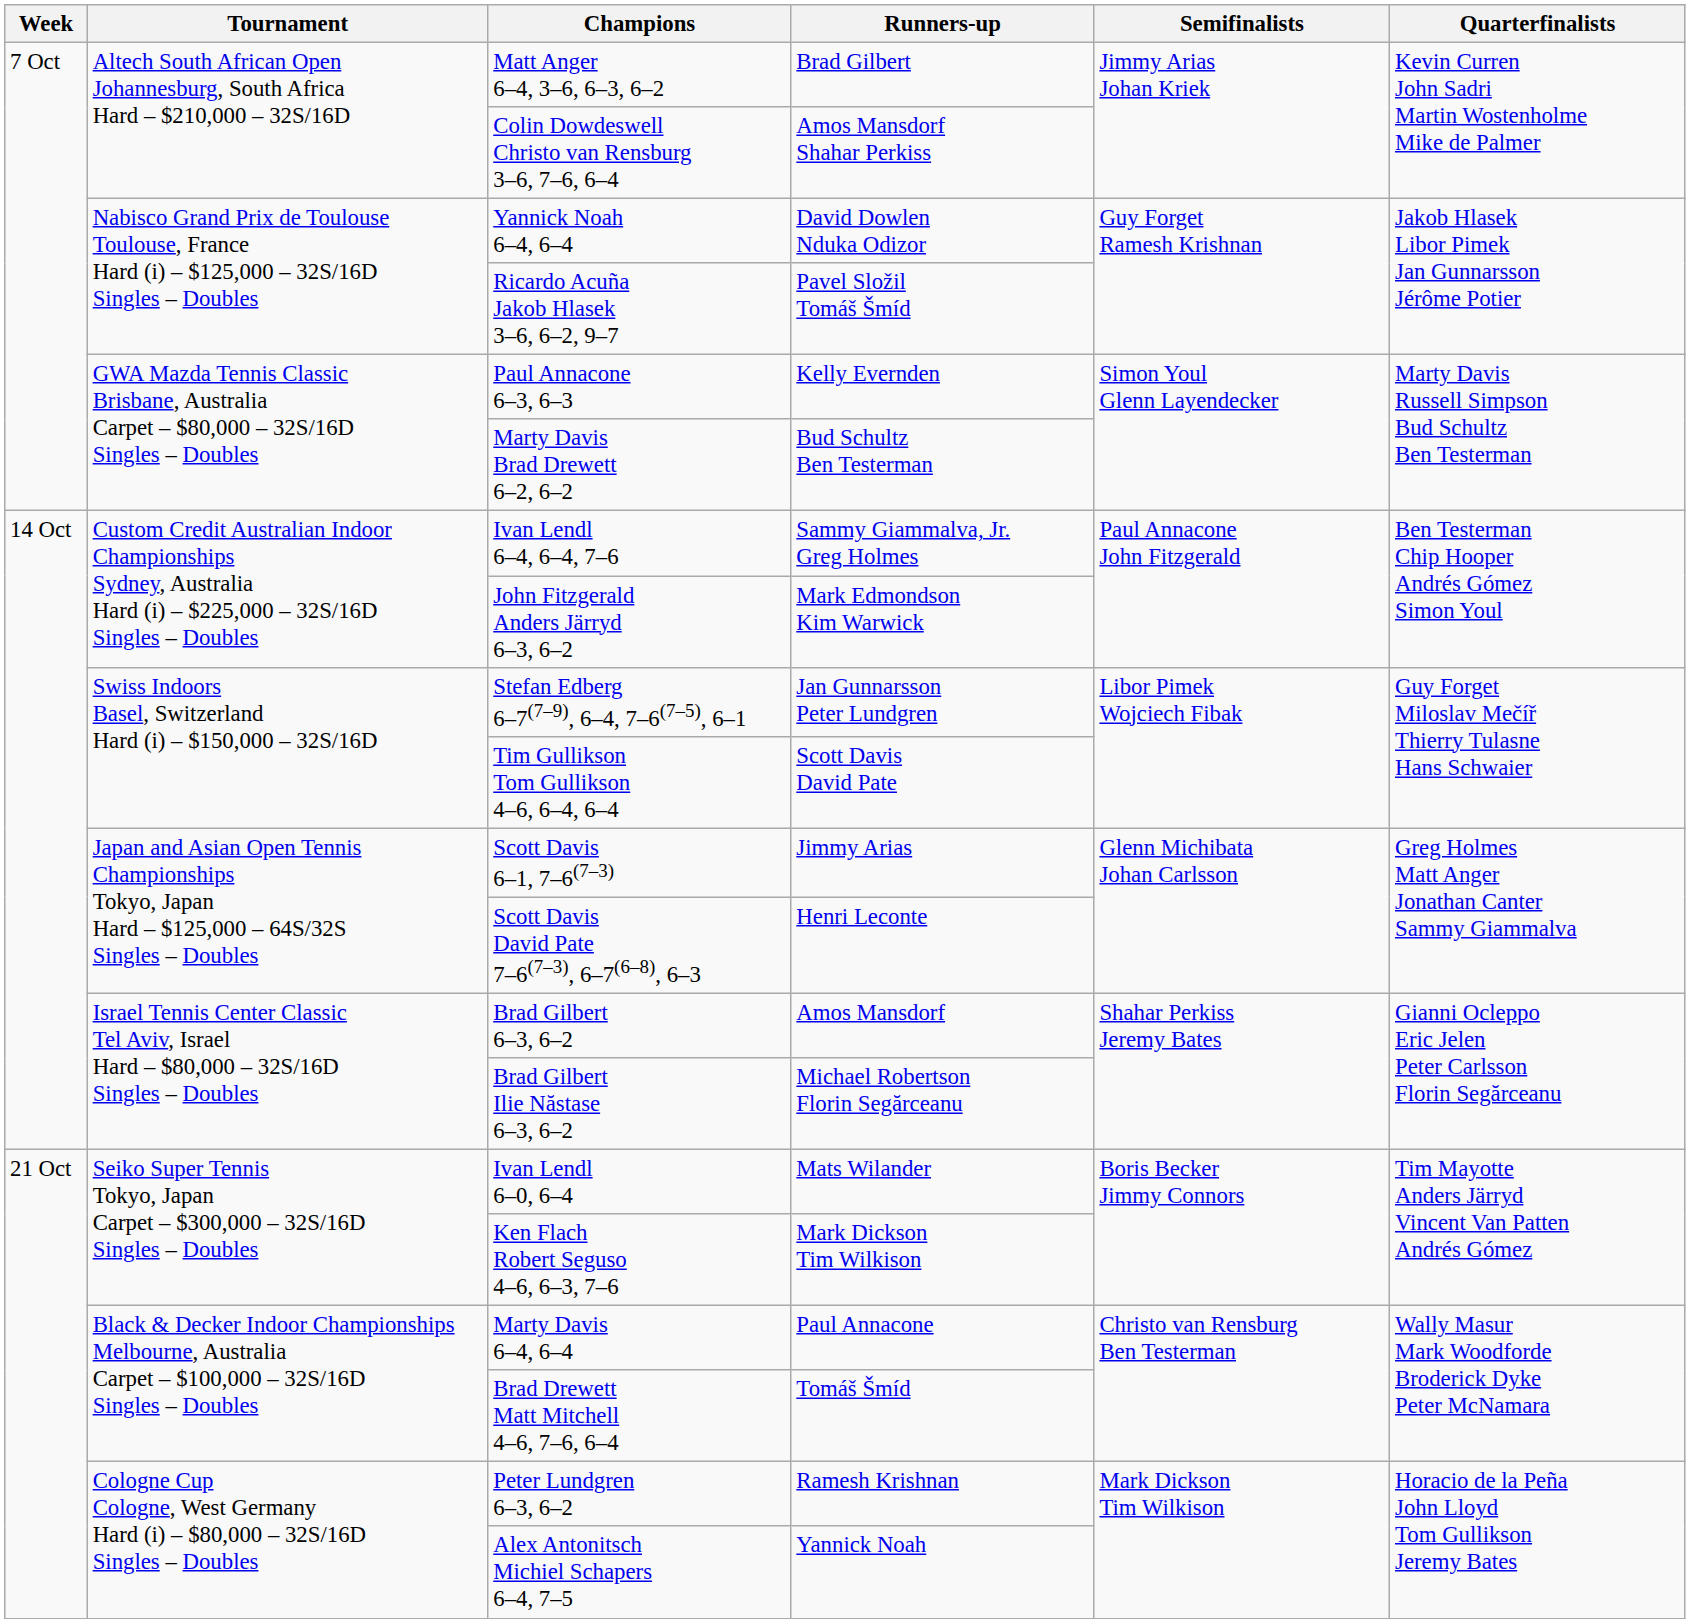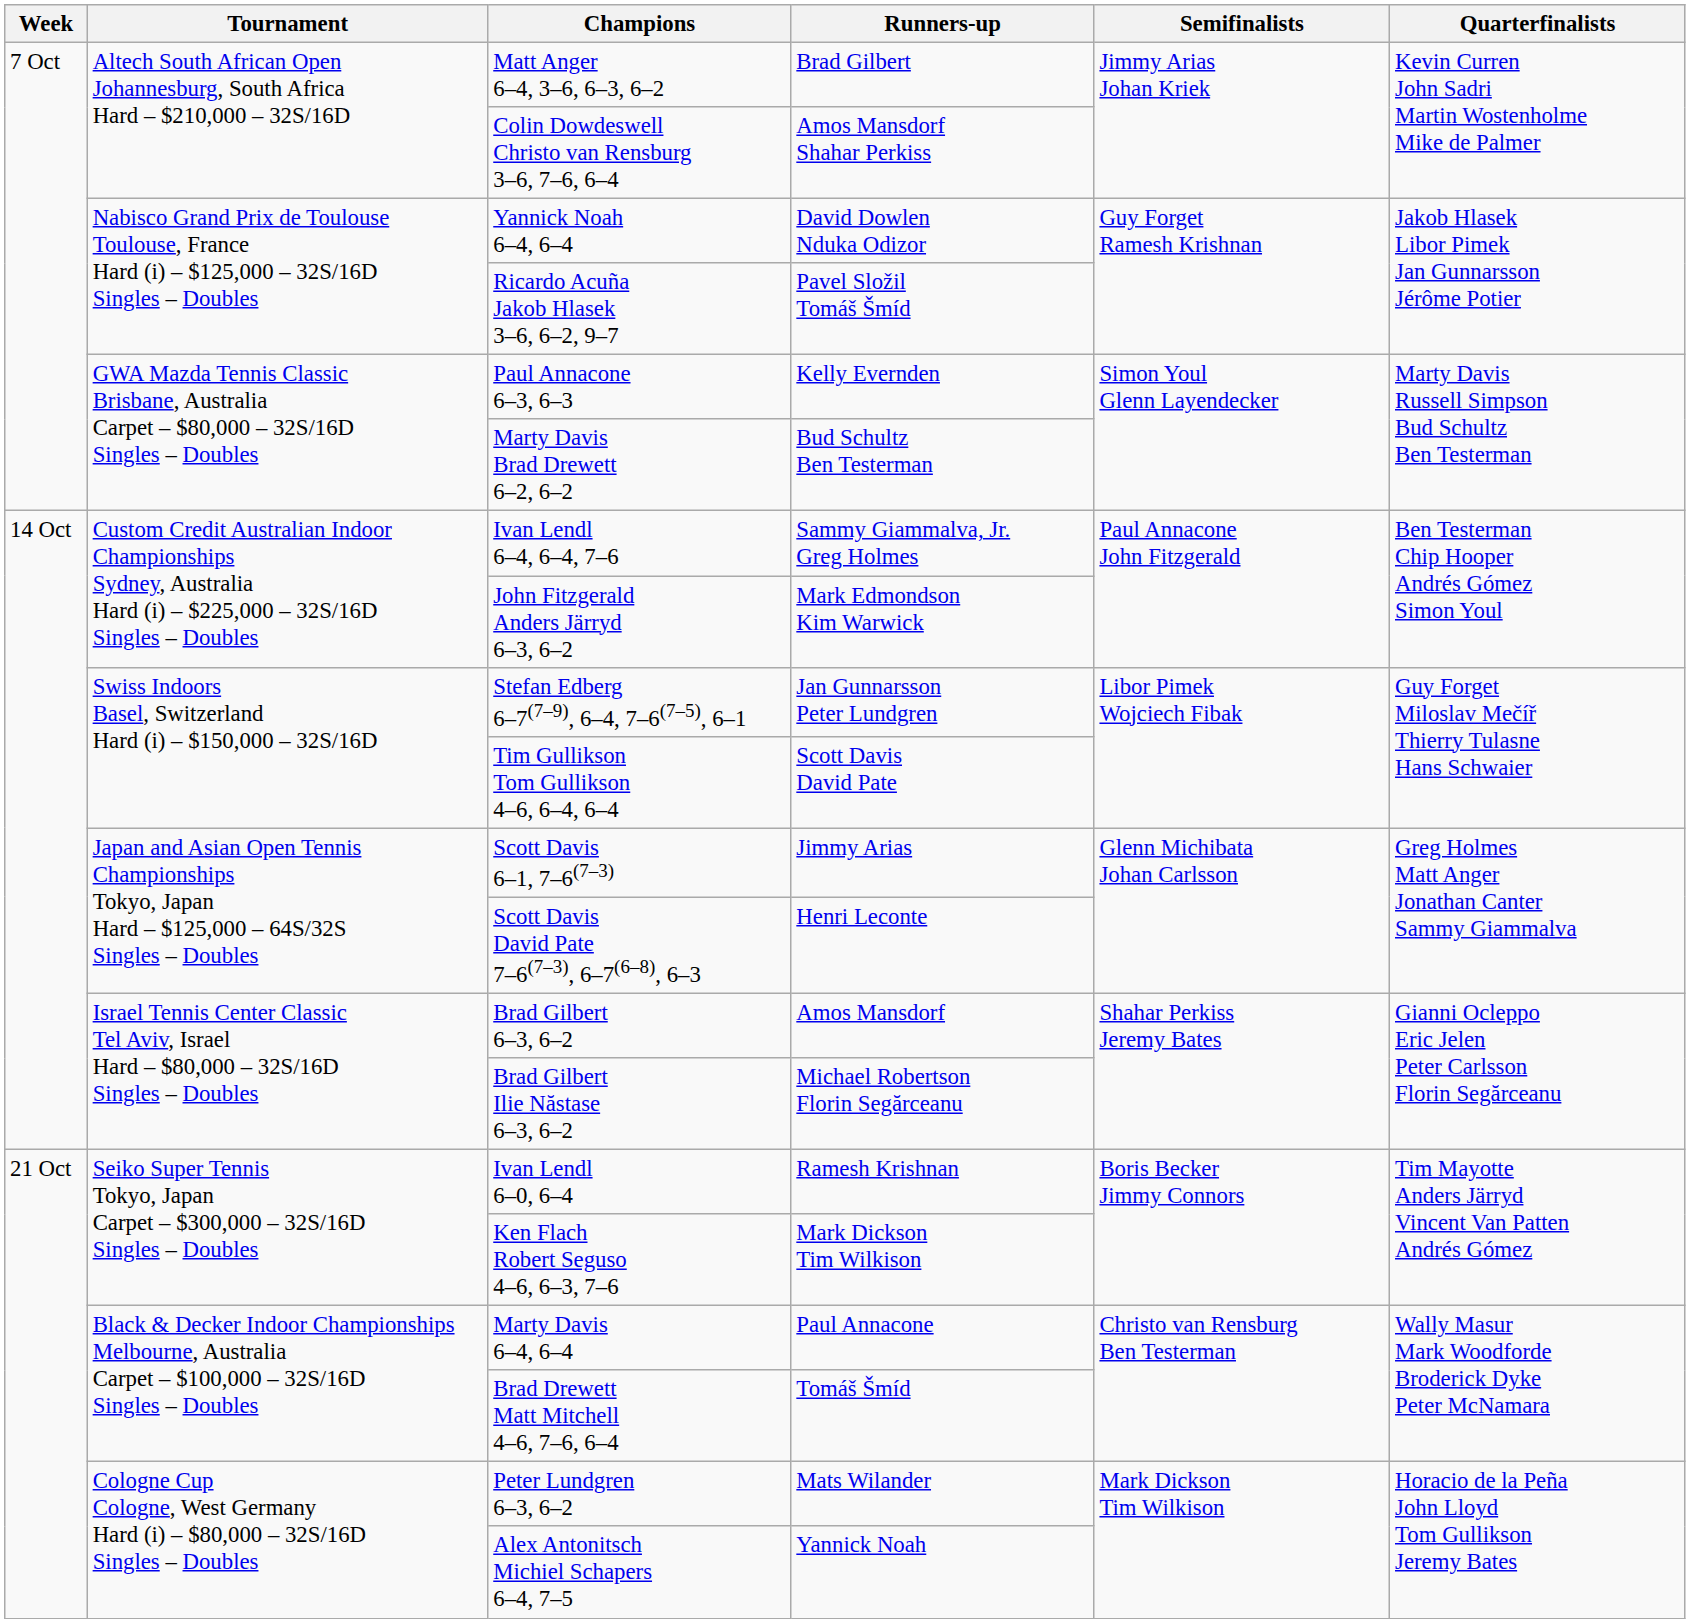(864, 1168) Mats Wilander -> (878, 1168) Ramesh Krishnan
(878, 1480) Ramesh Krishnan -> (864, 1480) Mats Wilander
